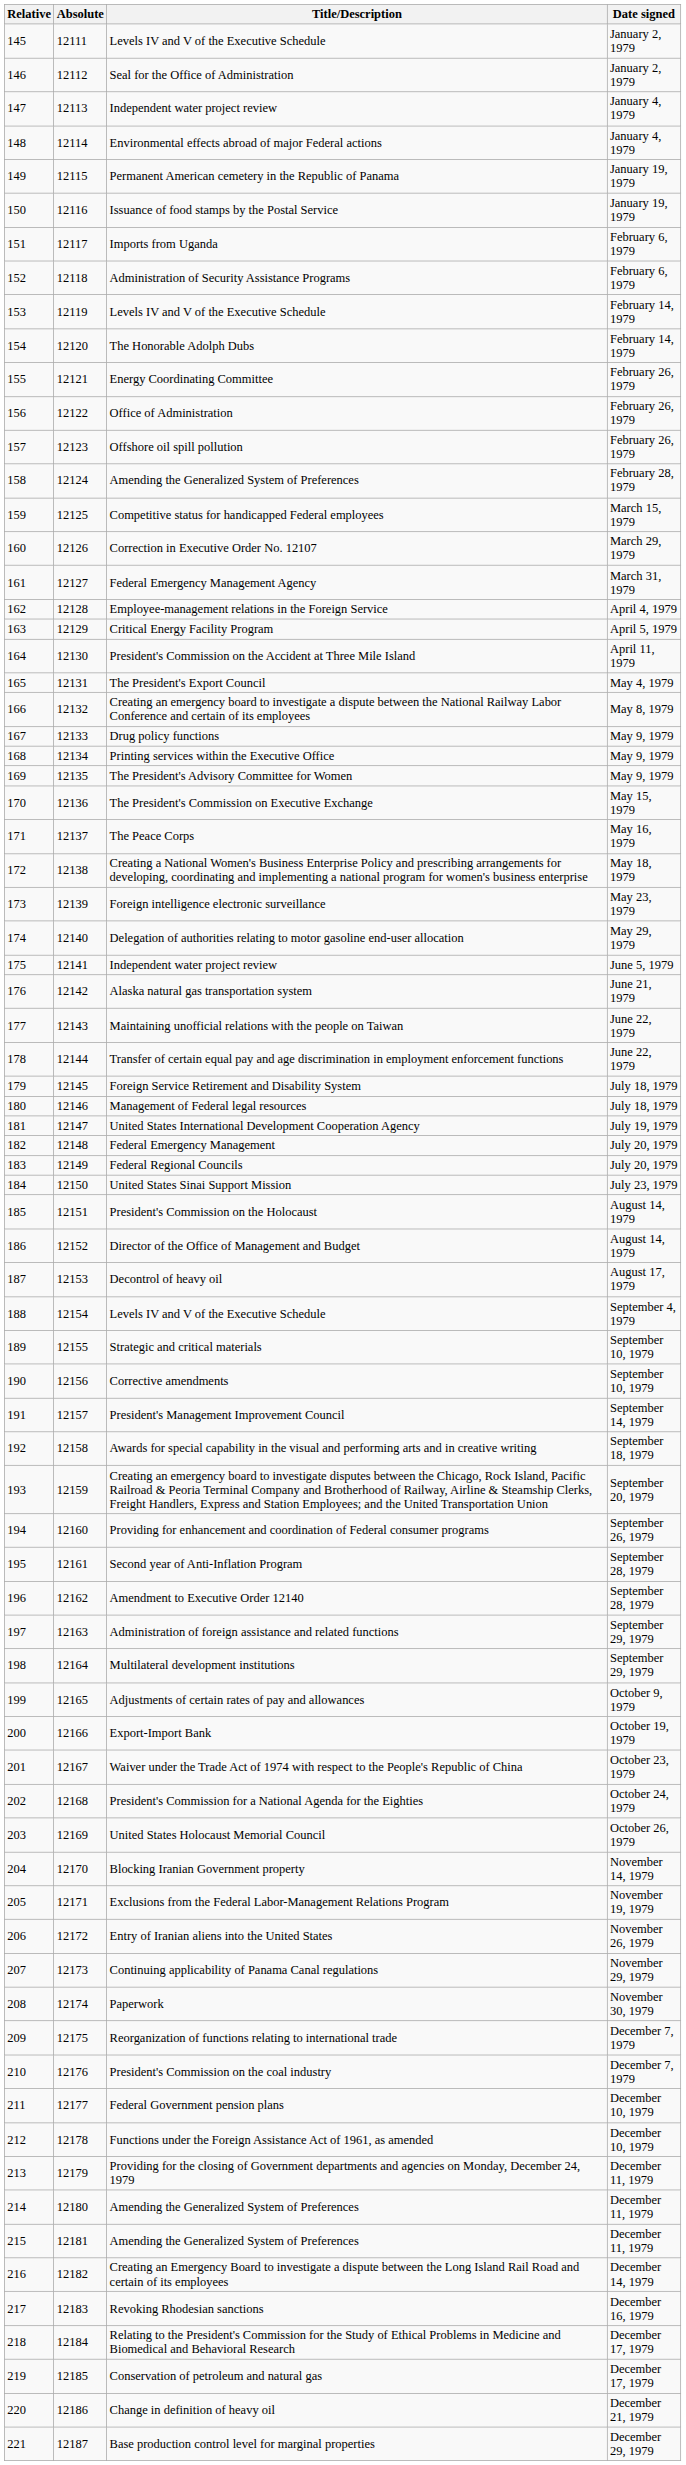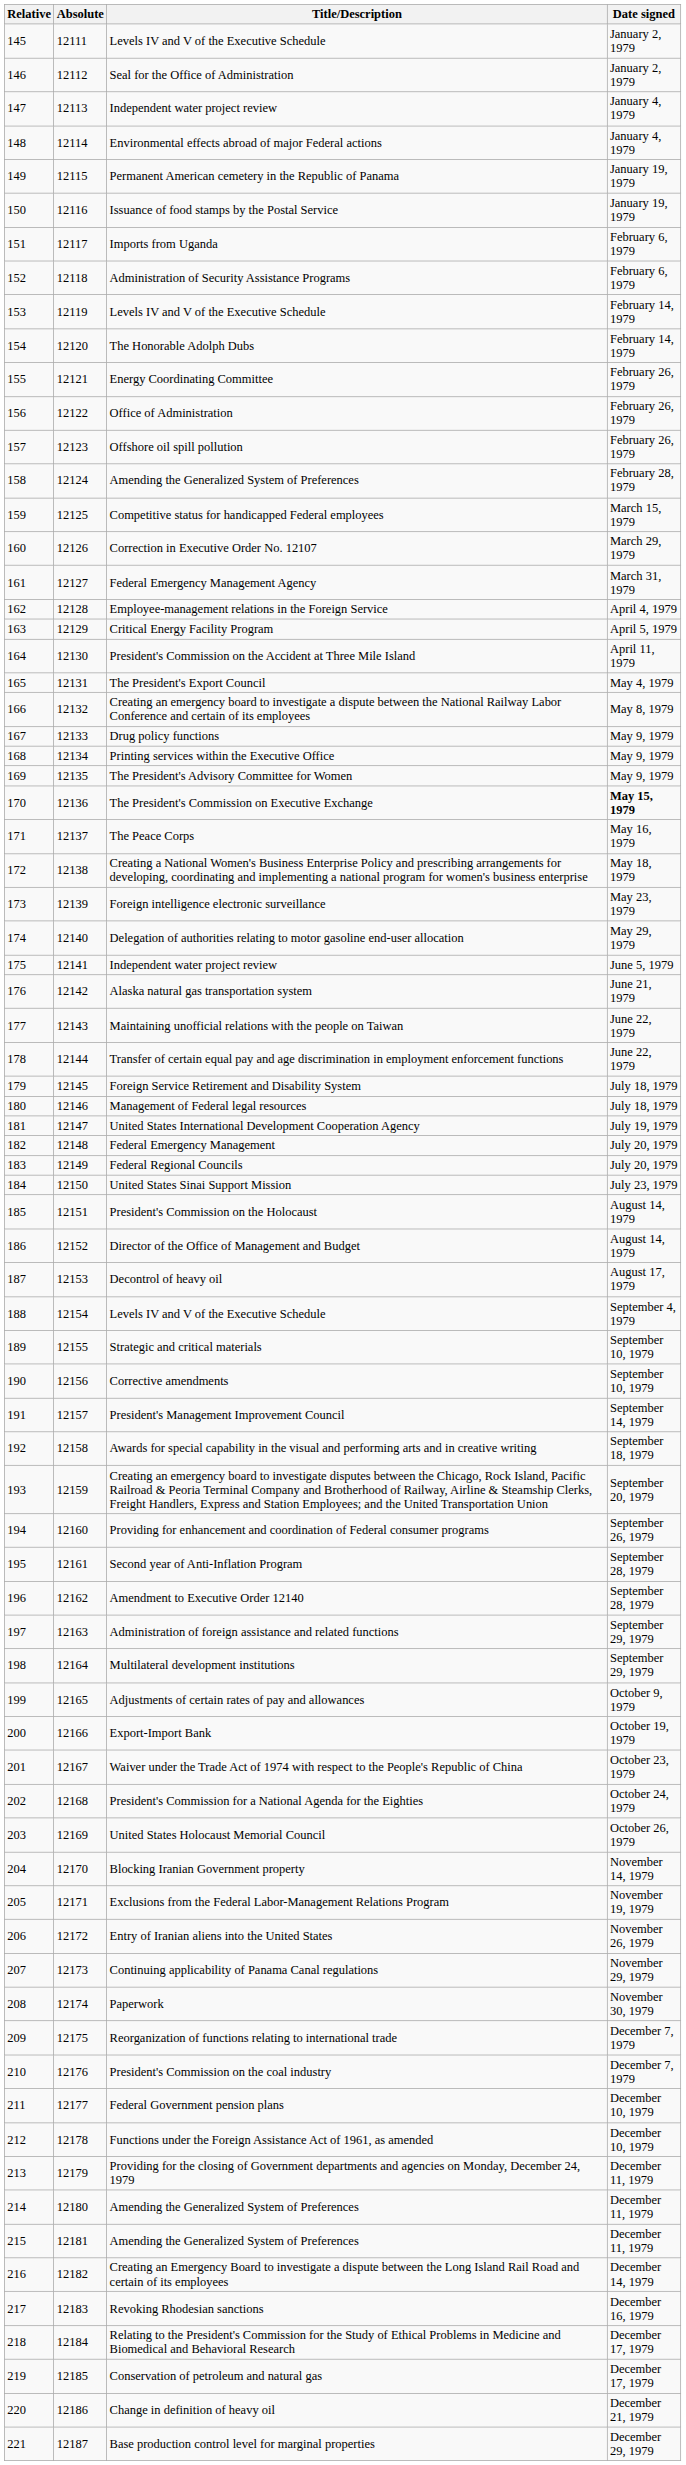(631, 802) normal -> (631, 802) bold
